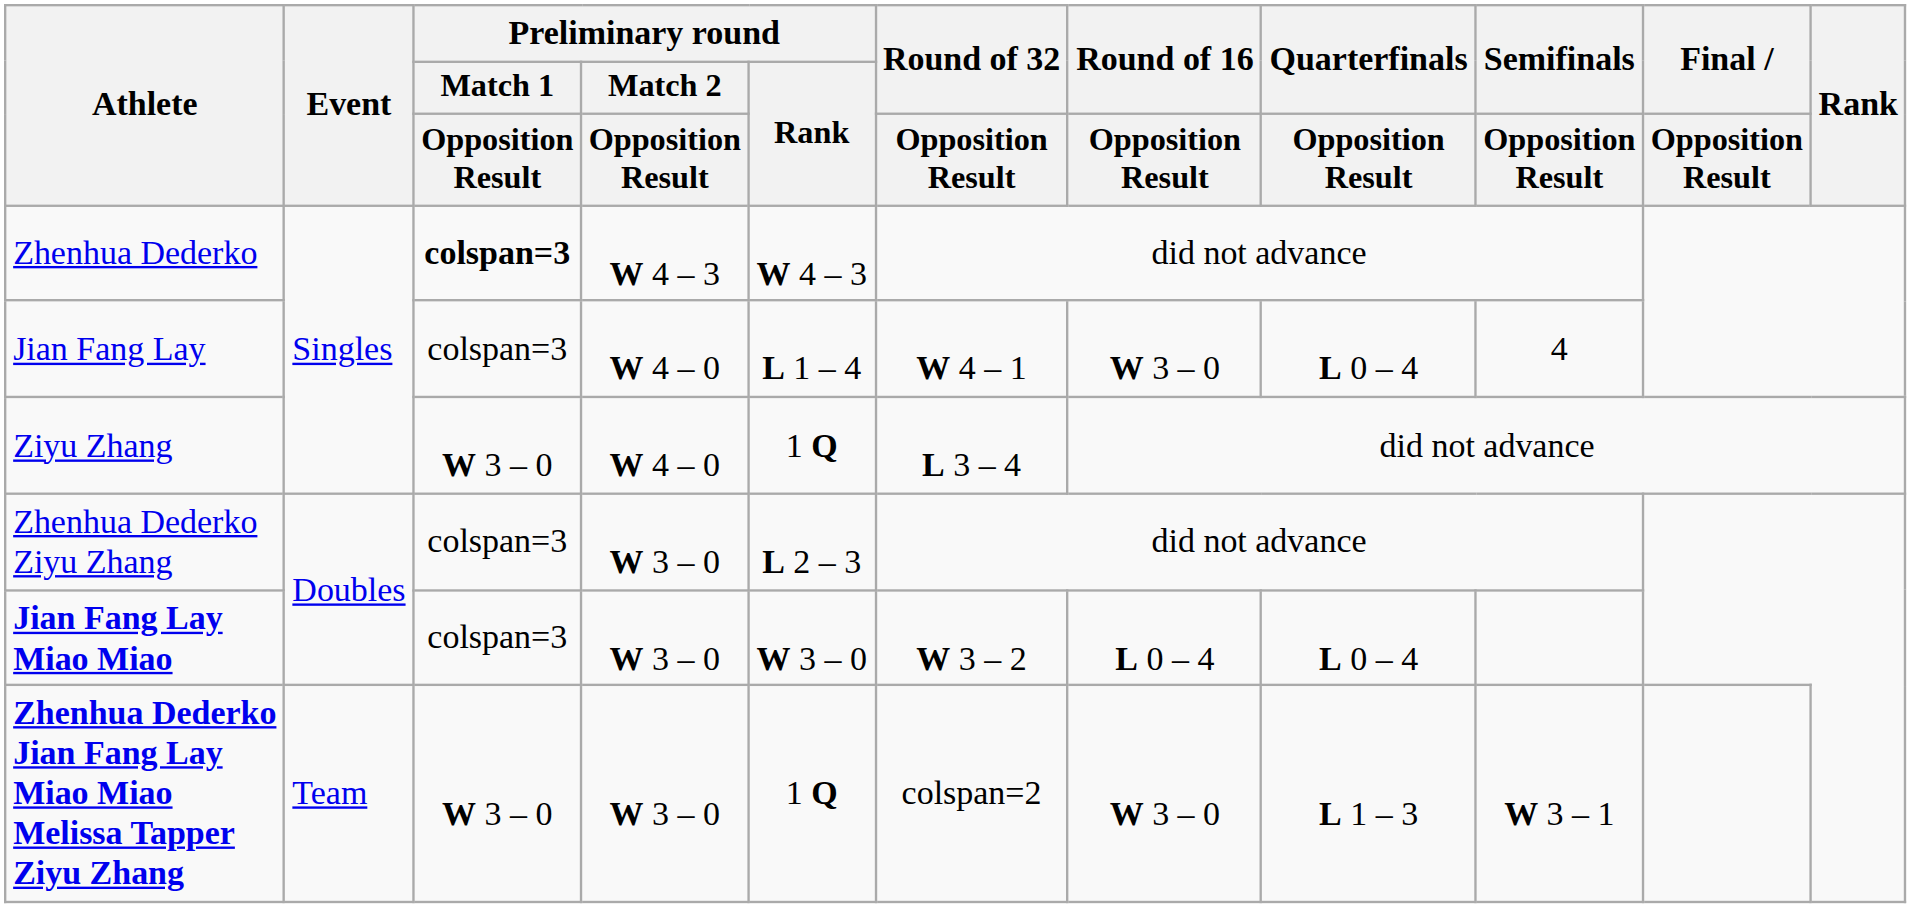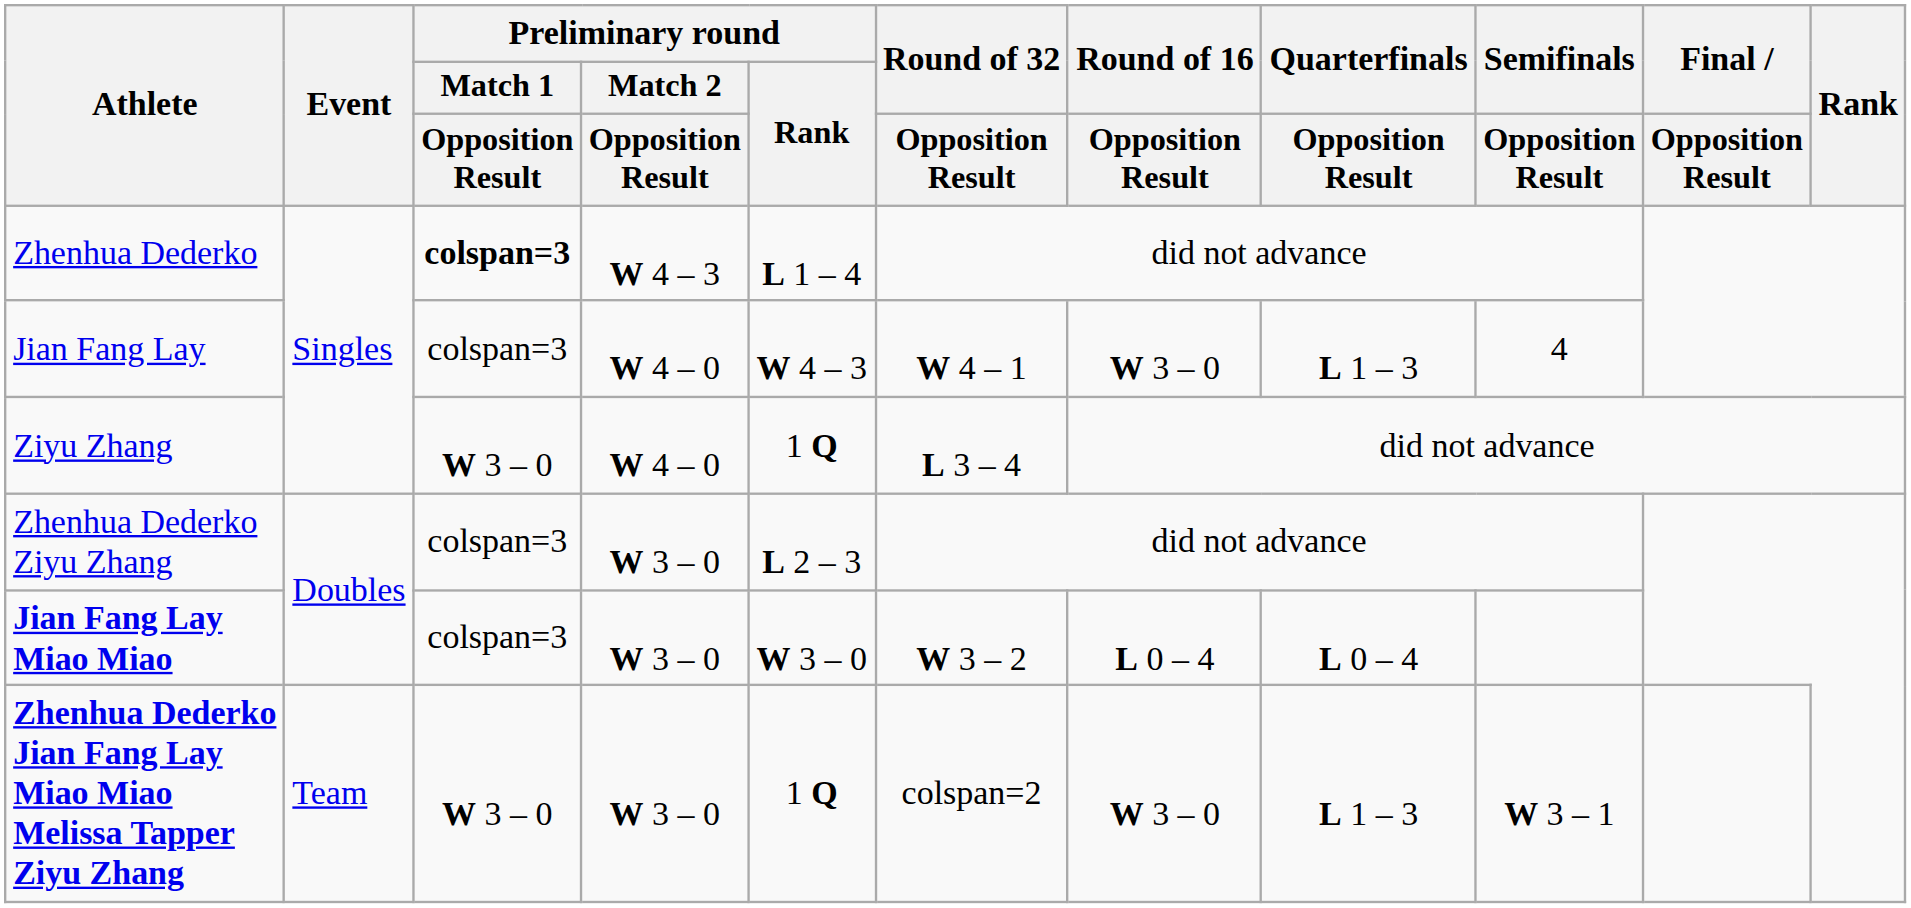(812, 272) W 4 – 3 -> (812, 272) L 1 – 4
(812, 369) L 1 – 4 -> (812, 369) W 4 – 3
(1369, 369) L 0 – 4 -> (1369, 369) L 1 – 3
